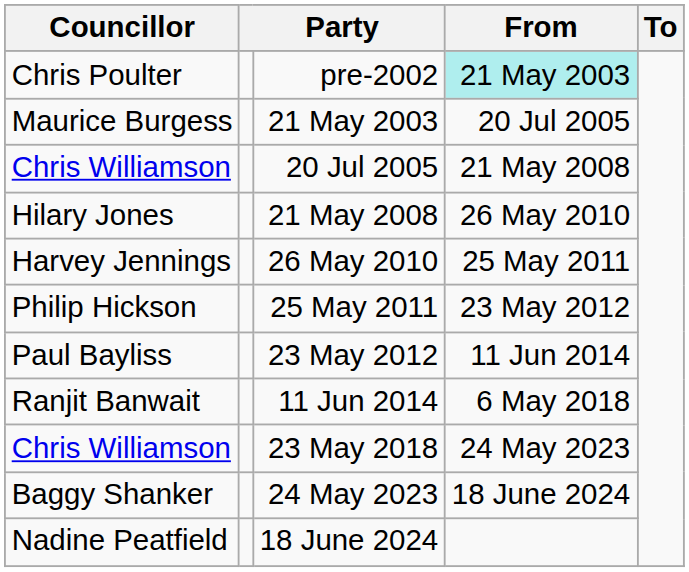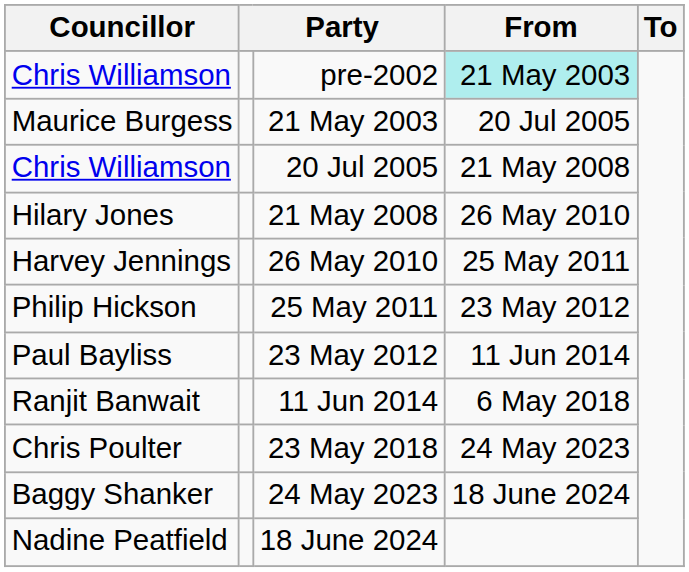(97, 74) Chris Poulter -> (121, 74) Chris Williamson
(121, 448) Chris Williamson -> (97, 448) Chris Poulter
